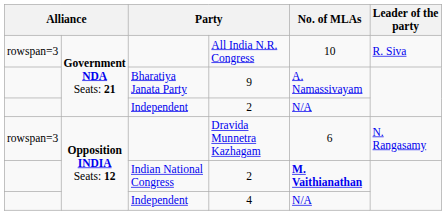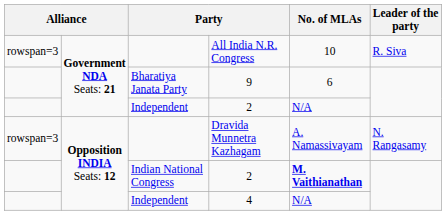(327, 82) A. Namassivayam -> (330, 82) 6
(330, 138) 6 -> (327, 138) A. Namassivayam
